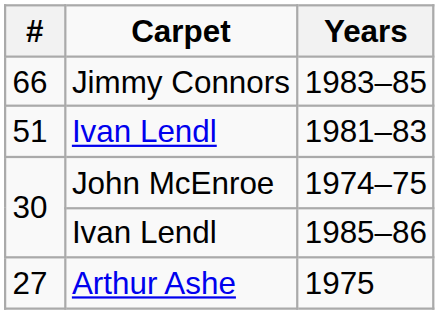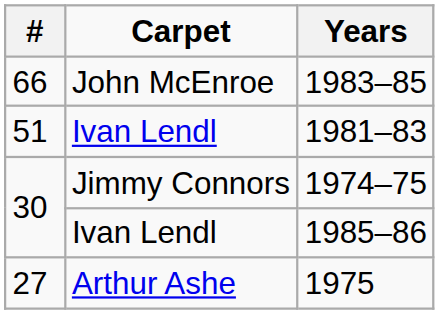(181, 81) Jimmy Connors -> (173, 81) John McEnroe
(173, 182) John McEnroe -> (181, 182) Jimmy Connors
